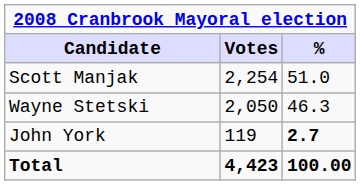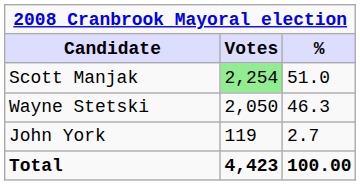(251, 78) no background -> (251, 78) lightgreen background
(303, 136) bold -> (303, 136) normal
